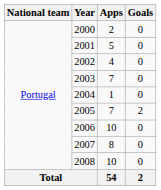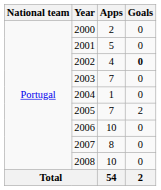(140, 62) normal -> (140, 62) bold
